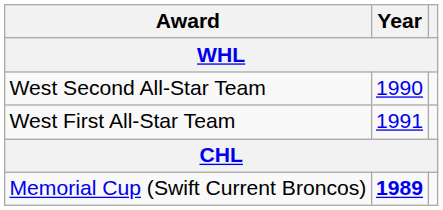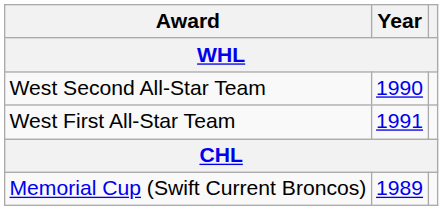(400, 188) bold -> (400, 188) normal
